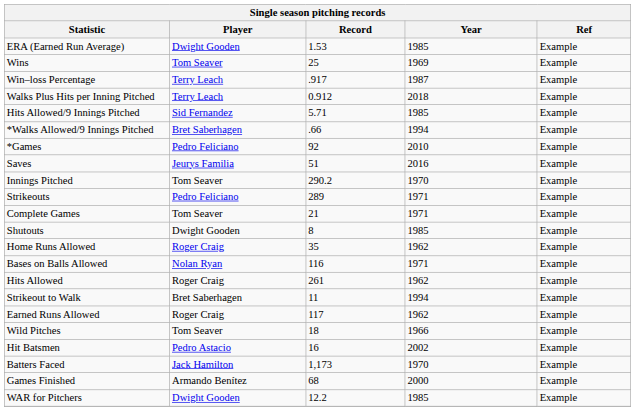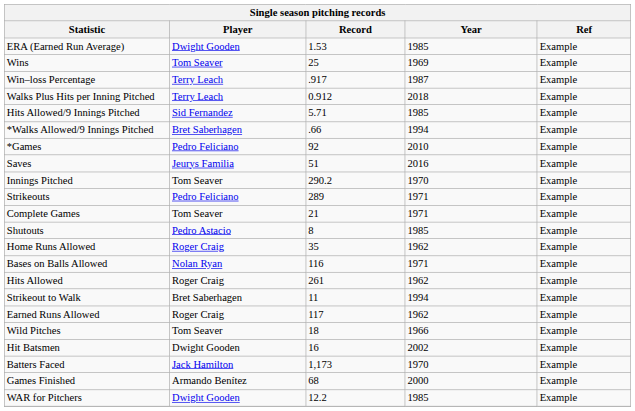(206, 230) Dwight Gooden -> (201, 230) Pedro Astacio
(201, 347) Pedro Astacio -> (206, 347) Dwight Gooden
